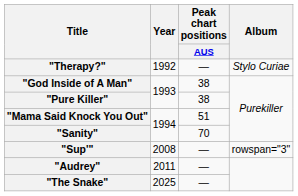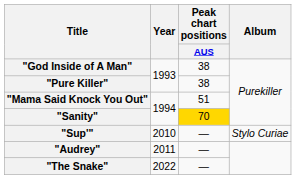- row: (77, 67)
(204, 133) no background -> (204, 116) gold background
(164, 149) 2008 -> (164, 133) 2010
(261, 149) rowspan="3" -> (260, 133) Stylo Curiae
(164, 182) 2025 -> (164, 166) 2022
